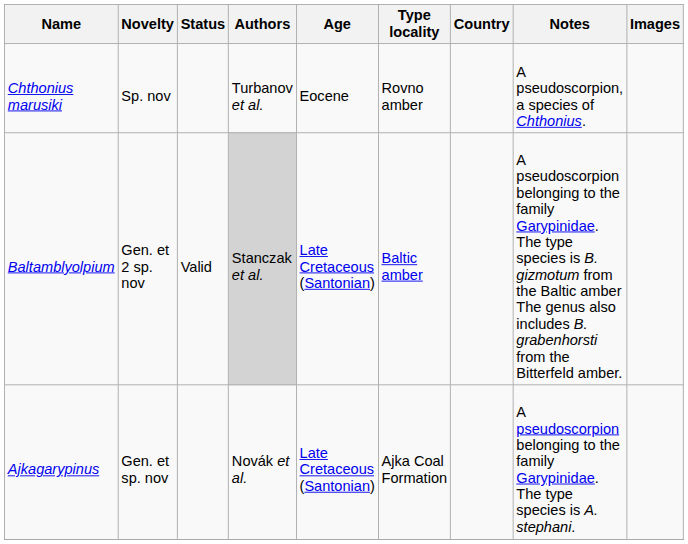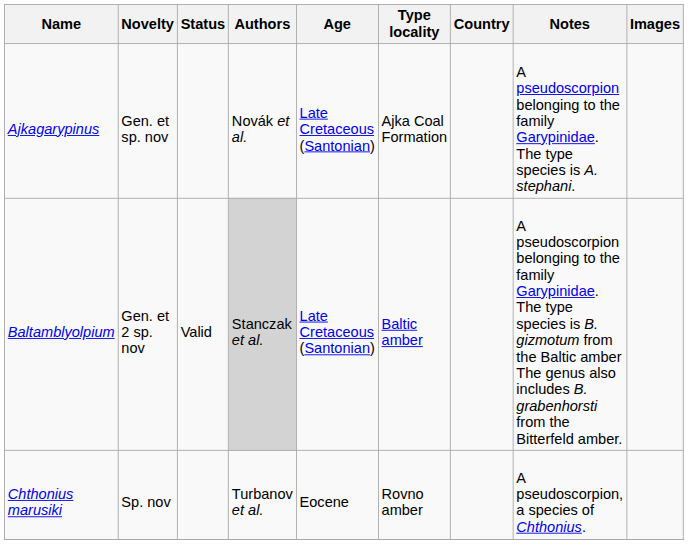rows swapped: (54, 470) <-> (41, 96)
